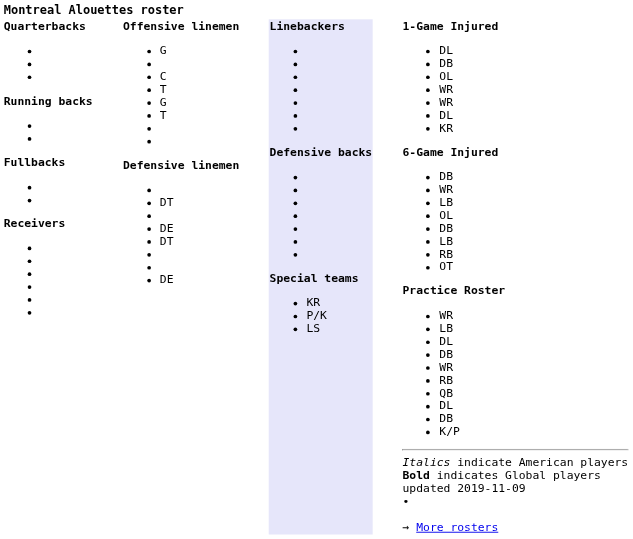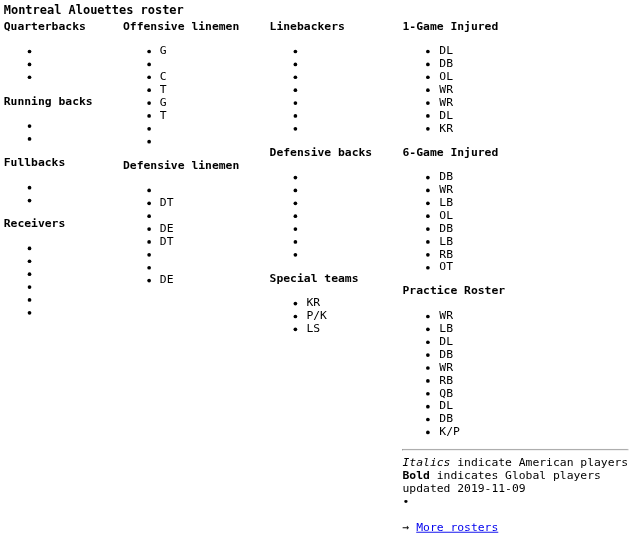(321, 177) lavender background -> (321, 177) no background
